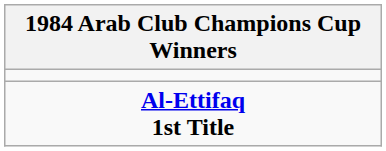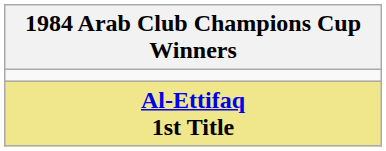(193, 113) no background -> (193, 113) khaki background
